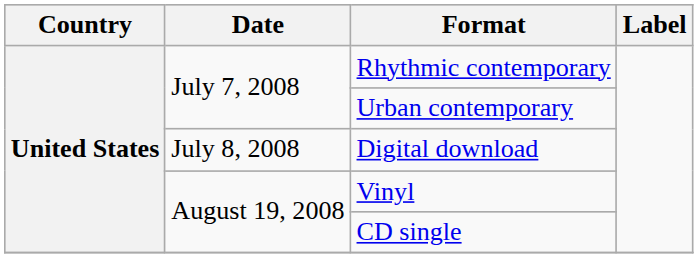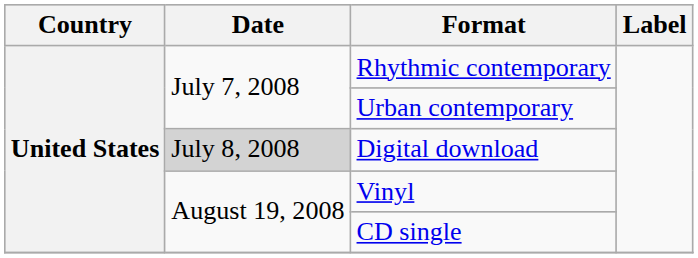(235, 149) no background -> (235, 149) lightgrey background
